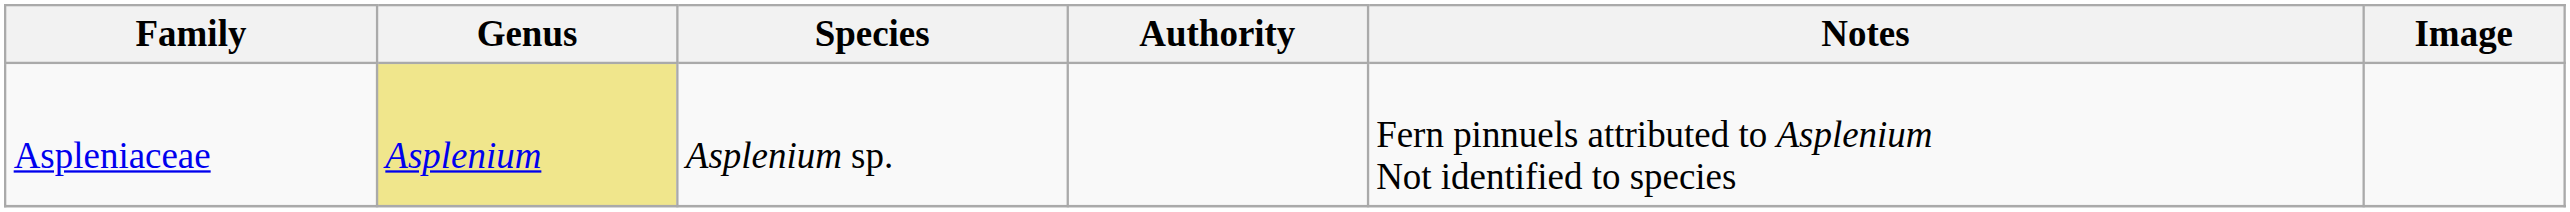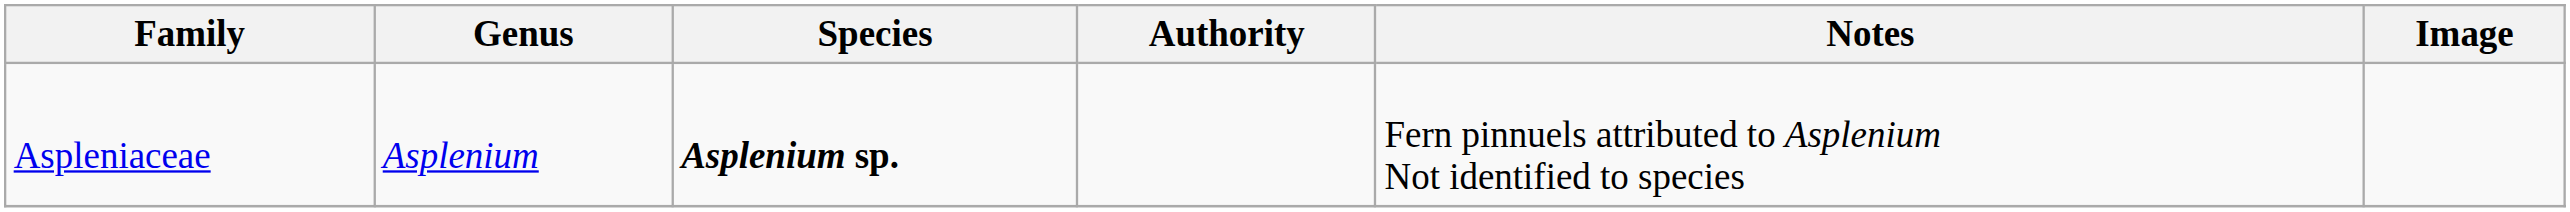(463, 154) khaki background -> (461, 154) no background
(790, 154) normal -> (790, 154) bold
